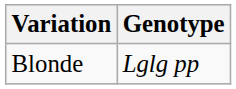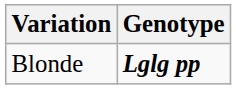(161, 63) normal -> (162, 63) bold
